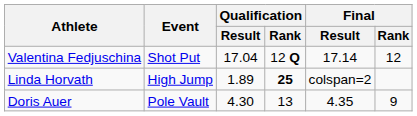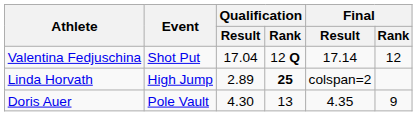(241, 79) 1.89 -> (241, 79) 2.89
